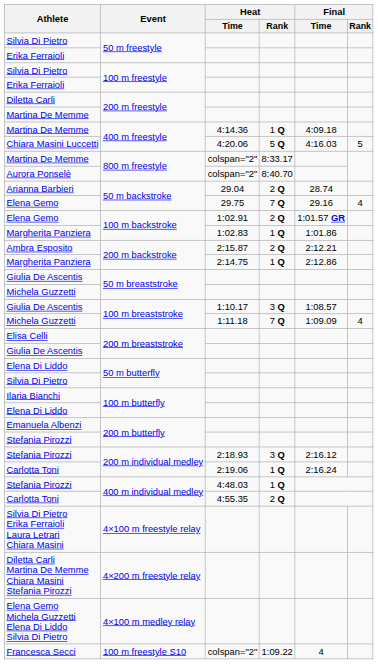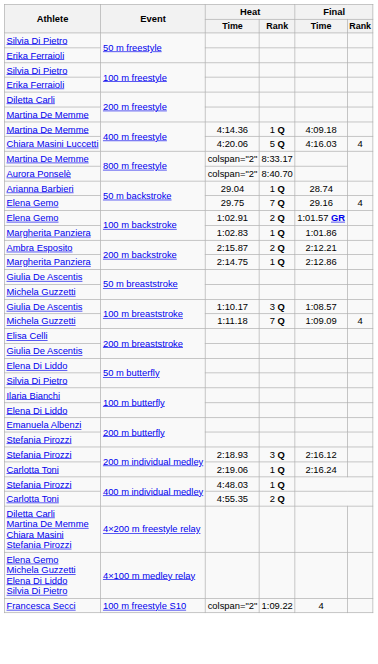(360, 144) 5 -> (360, 144) 4
(277, 189) 2 Q -> (277, 189) 1 Q
- row: (37, 530)
